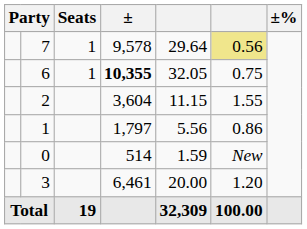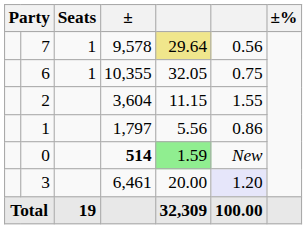(188, 45) no background -> (188, 45) khaki background
(247, 45) khaki background -> (247, 45) no background
(128, 73) bold -> (128, 73) normal
(139, 155) normal -> (139, 155) bold
(192, 155) no background -> (192, 155) lightgreen background
(247, 182) no background -> (247, 182) lavender background
